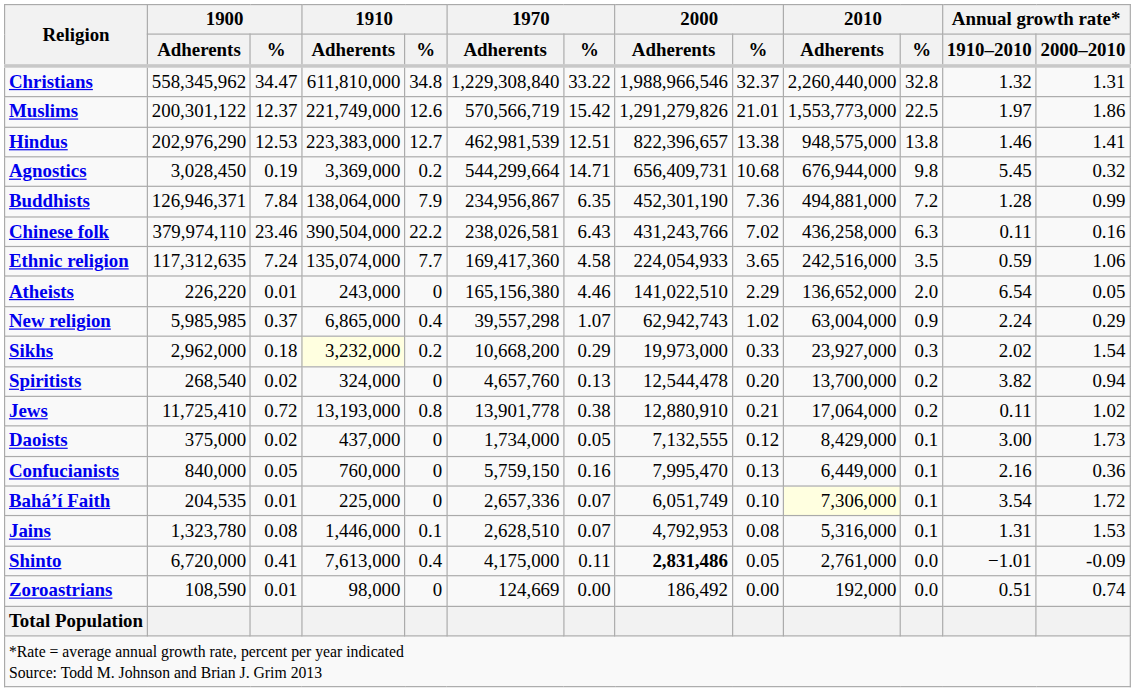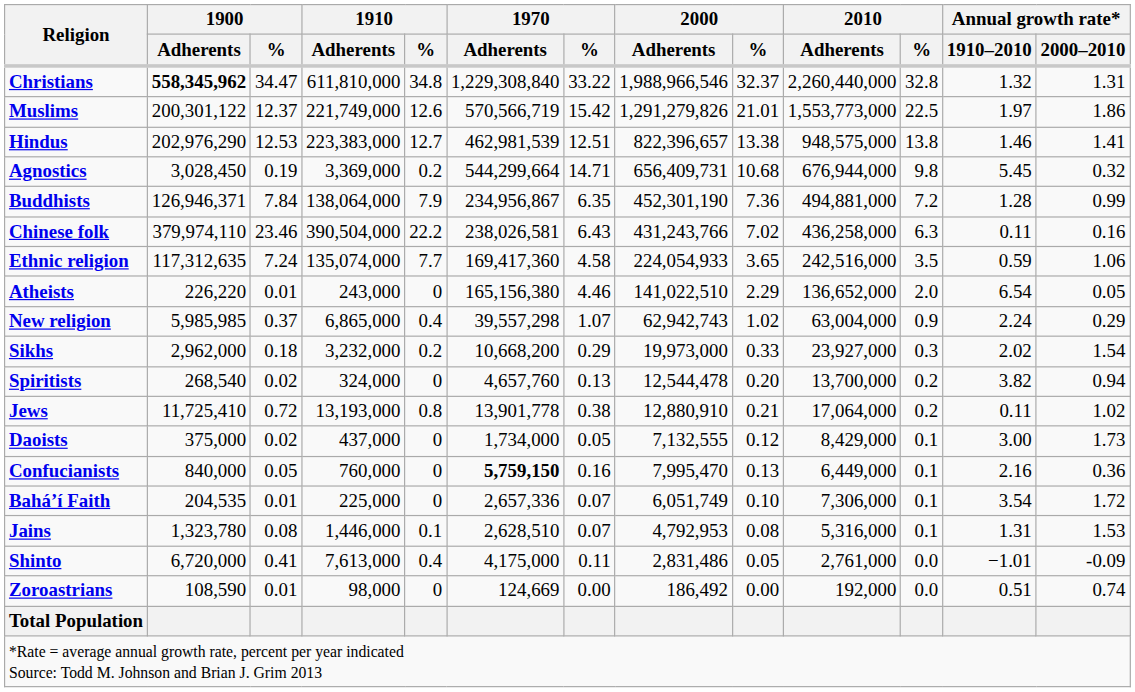(199, 81) normal -> (199, 81) bold
(363, 351) lightyellow background -> (363, 351) no background
(522, 470) normal -> (522, 470) bold
(859, 500) lightyellow background -> (859, 500) no background
(690, 560) bold -> (690, 560) normal
